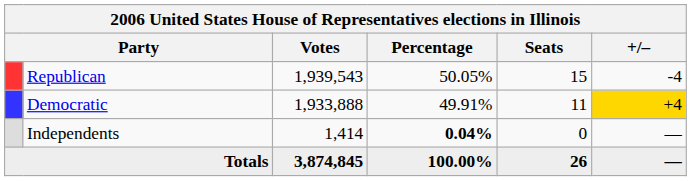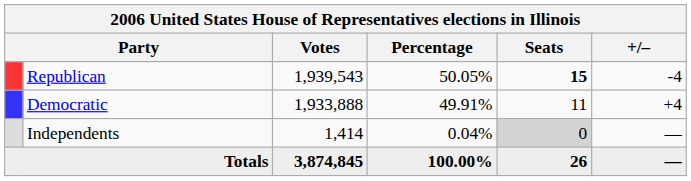(579, 76) normal -> (579, 76) bold
(673, 104) gold background -> (673, 104) no background
(469, 133) bold -> (470, 133) normal
(583, 133) no background -> (583, 133) lightgrey background
